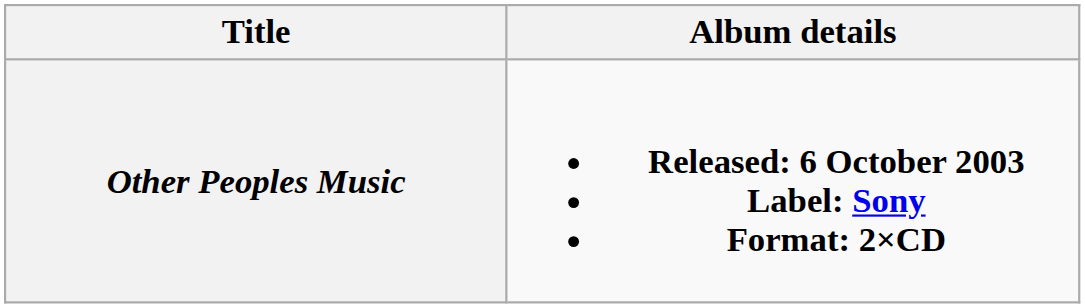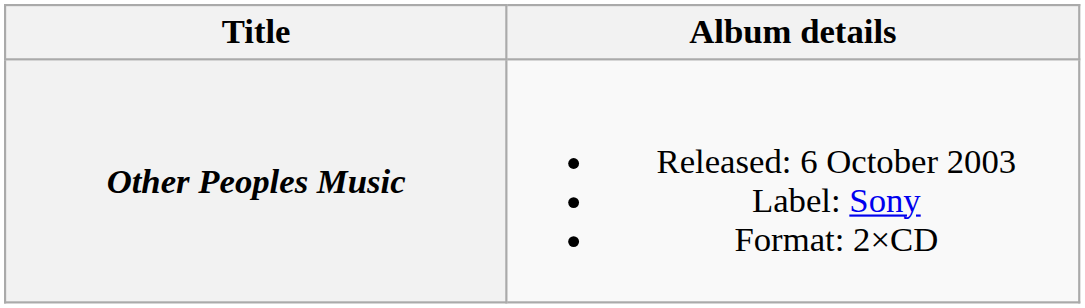(793, 201) bold -> (793, 201) normal
